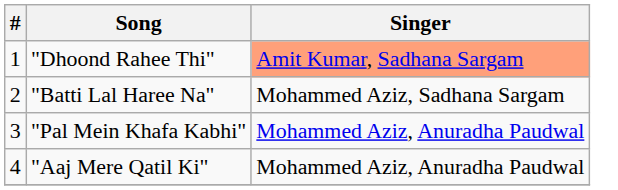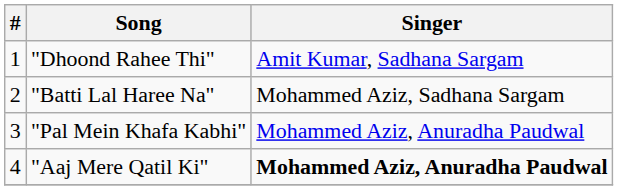(390, 58) lightsalmon background -> (390, 58) no background
(420, 167) normal -> (432, 167) bold
